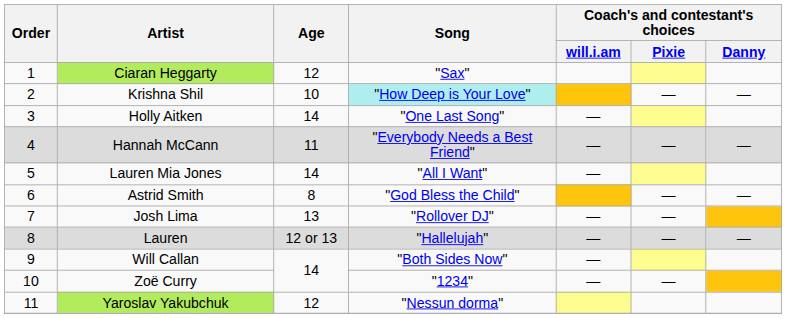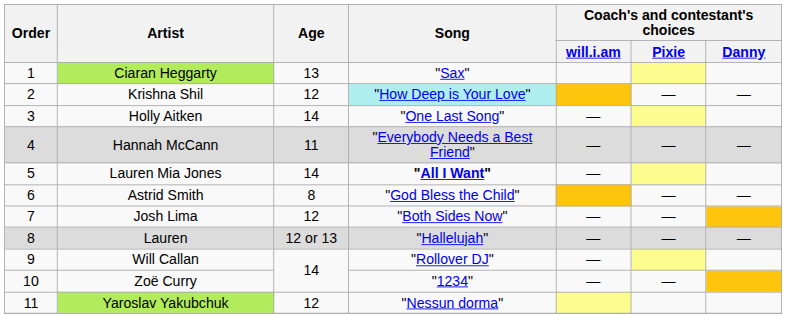(311, 73) 12 -> (311, 73) 13
(311, 94) 10 -> (311, 94) 12
(452, 174) normal -> (452, 174) bold
(311, 217) 13 -> (311, 217) 12
(452, 217) "Rollover DJ" -> (452, 217) "Both Sides Now"
(452, 260) "Both Sides Now" -> (452, 260) "Rollover DJ"
